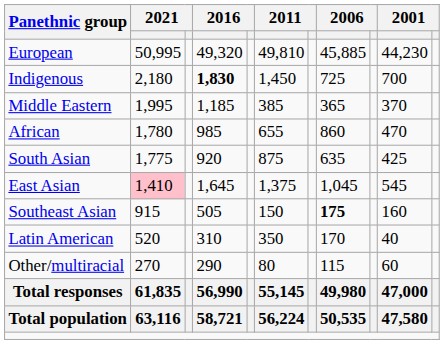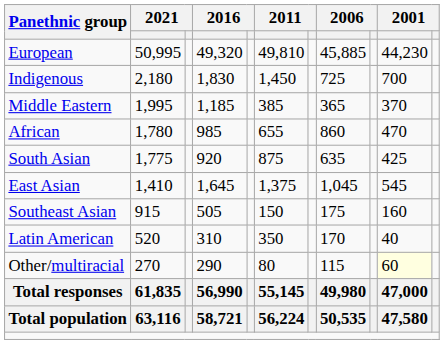(215, 78) bold -> (215, 78) normal
(154, 185) pink background -> (154, 185) no background
(333, 212) bold -> (333, 212) normal
(390, 265) no background -> (390, 265) lightyellow background
